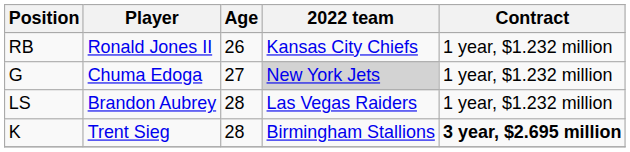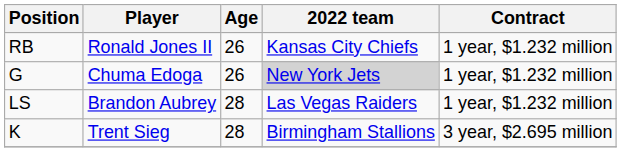(234, 75) 27 -> (234, 75) 26
(532, 132) bold -> (528, 132) normal
